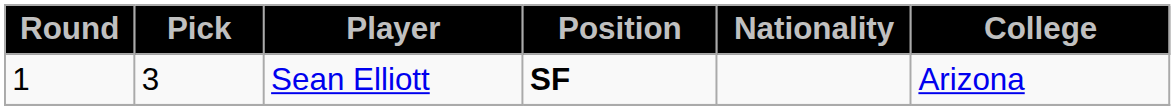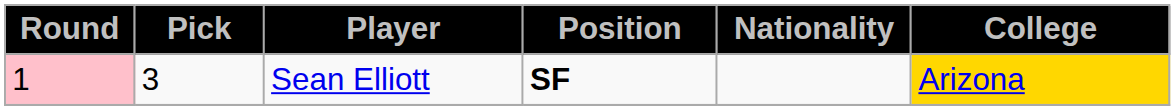(21, 79) no background -> (21, 79) pink background
(972, 79) no background -> (972, 79) gold background
